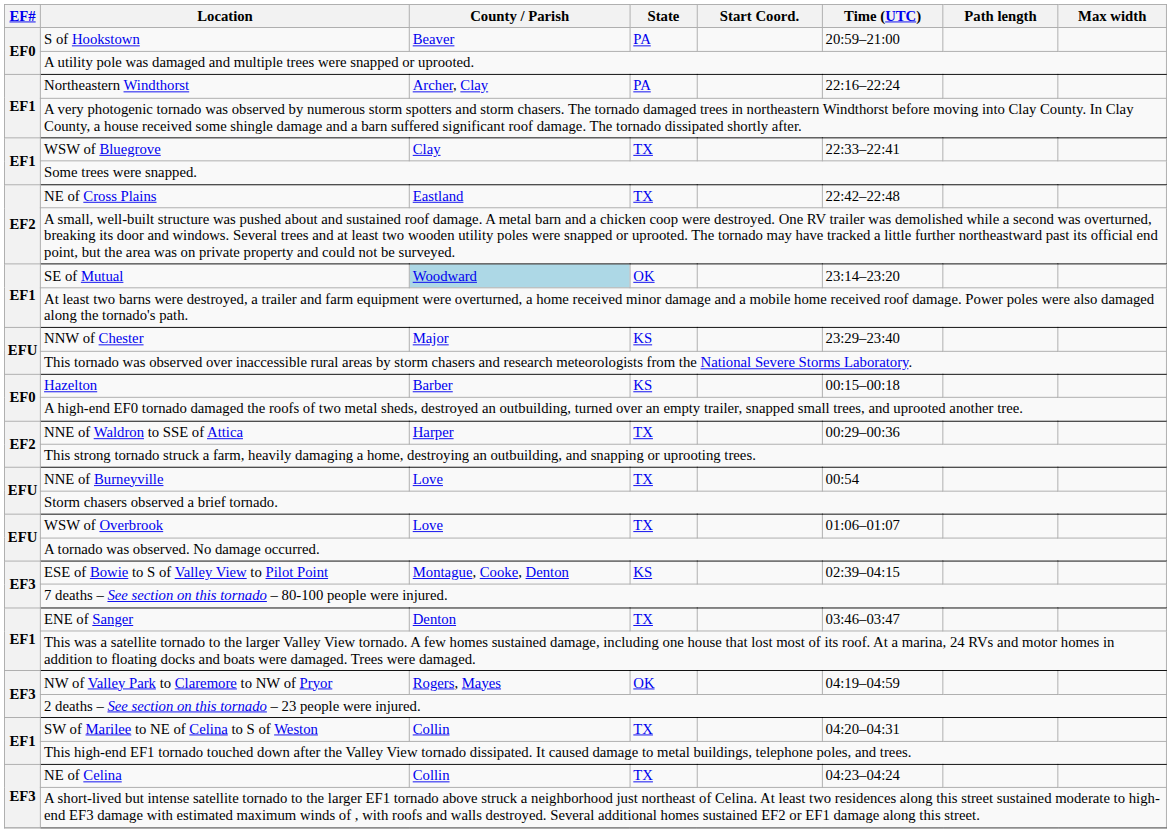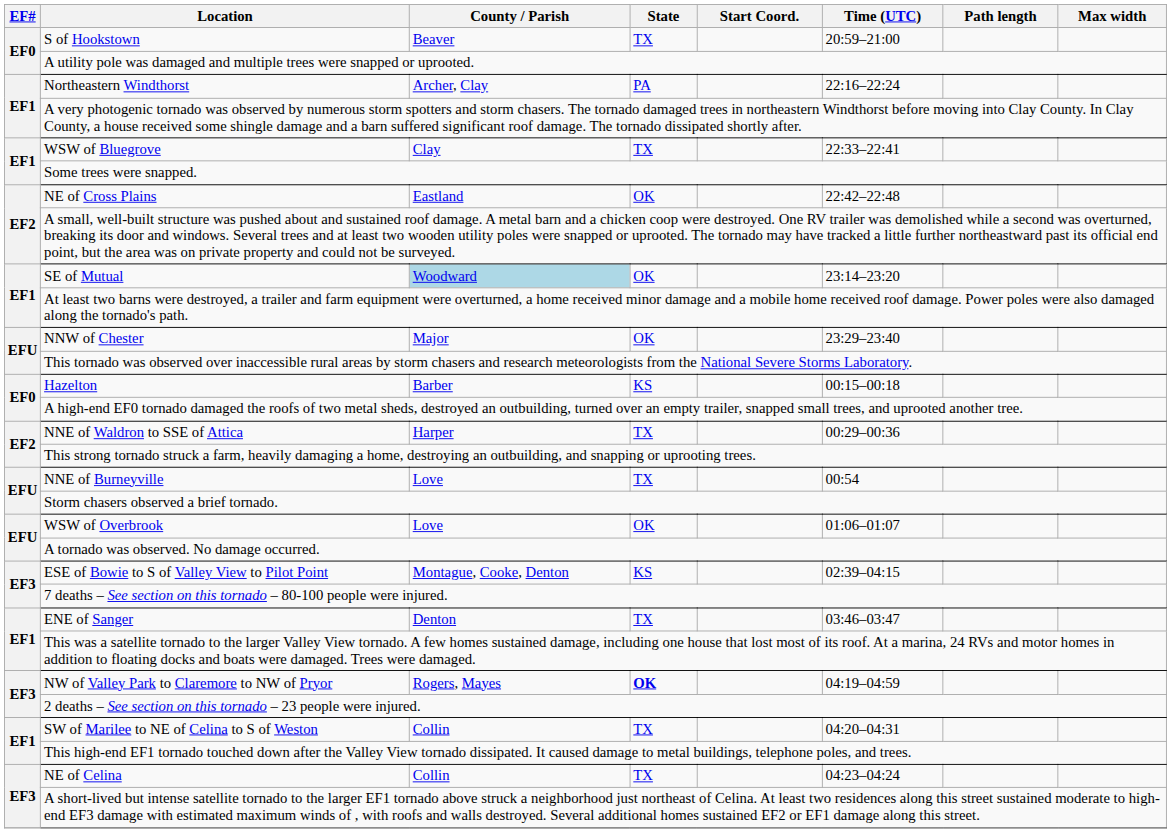(642, 39) PA -> (643, 39) TX
(643, 196) TX -> (644, 196) OK
(643, 339) KS -> (644, 339) OK
(643, 525) TX -> (644, 525) OK
(644, 682) normal -> (645, 682) bold
